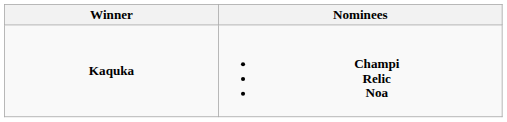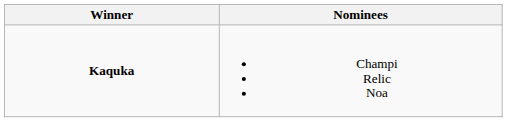(360, 78) bold -> (361, 78) normal
